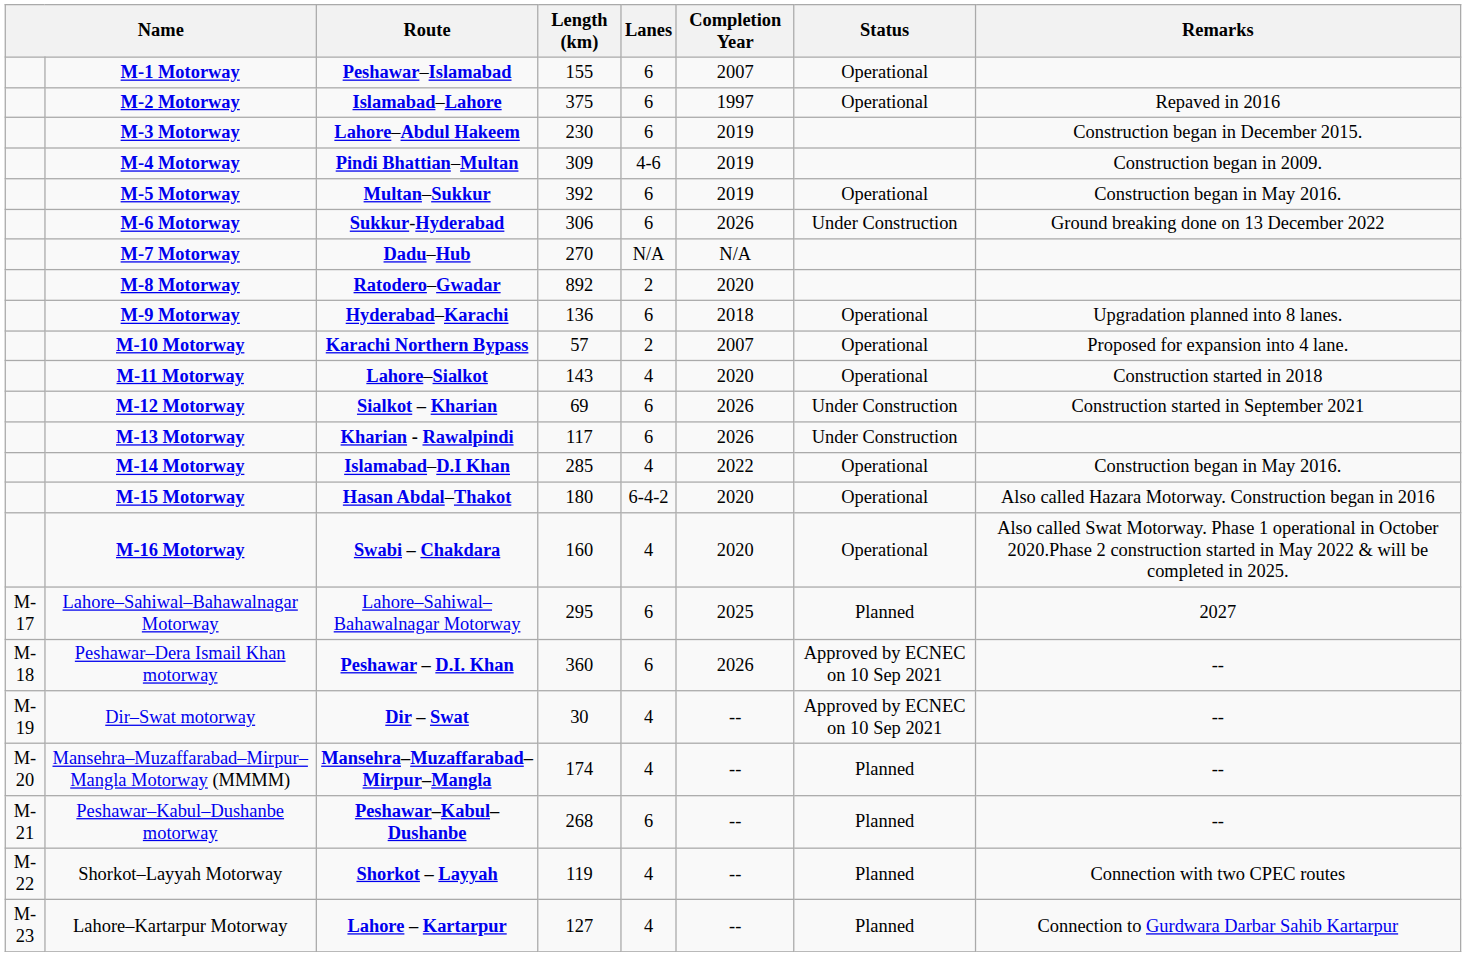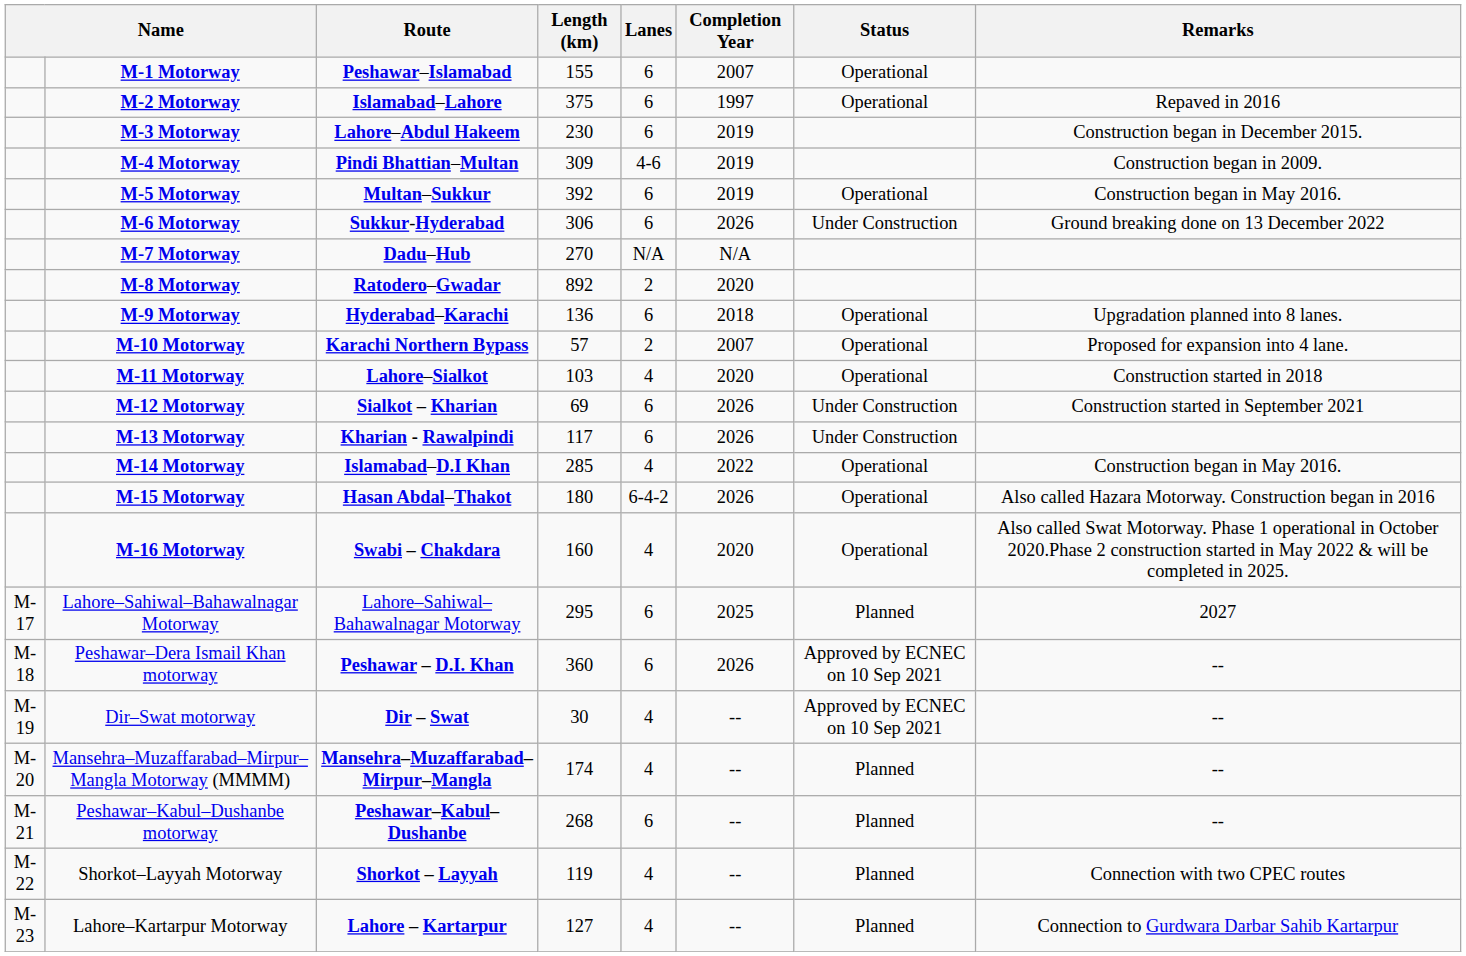(579, 375) 143 -> (579, 375) 103
(735, 497) 2020 -> (735, 497) 2026
